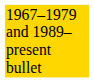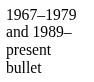(47, 41) gold background -> (47, 41) no background
